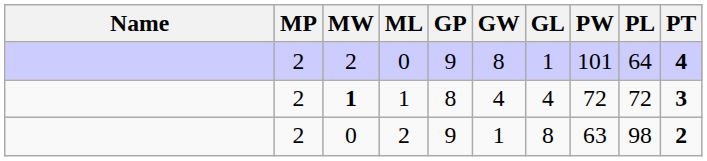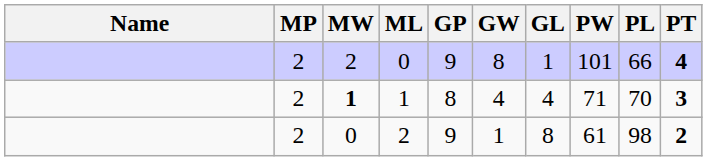(640, 60) 64 -> (640, 60) 66
(595, 98) 72 -> (595, 98) 71
(640, 98) 72 -> (640, 98) 70
(595, 135) 63 -> (595, 135) 61
